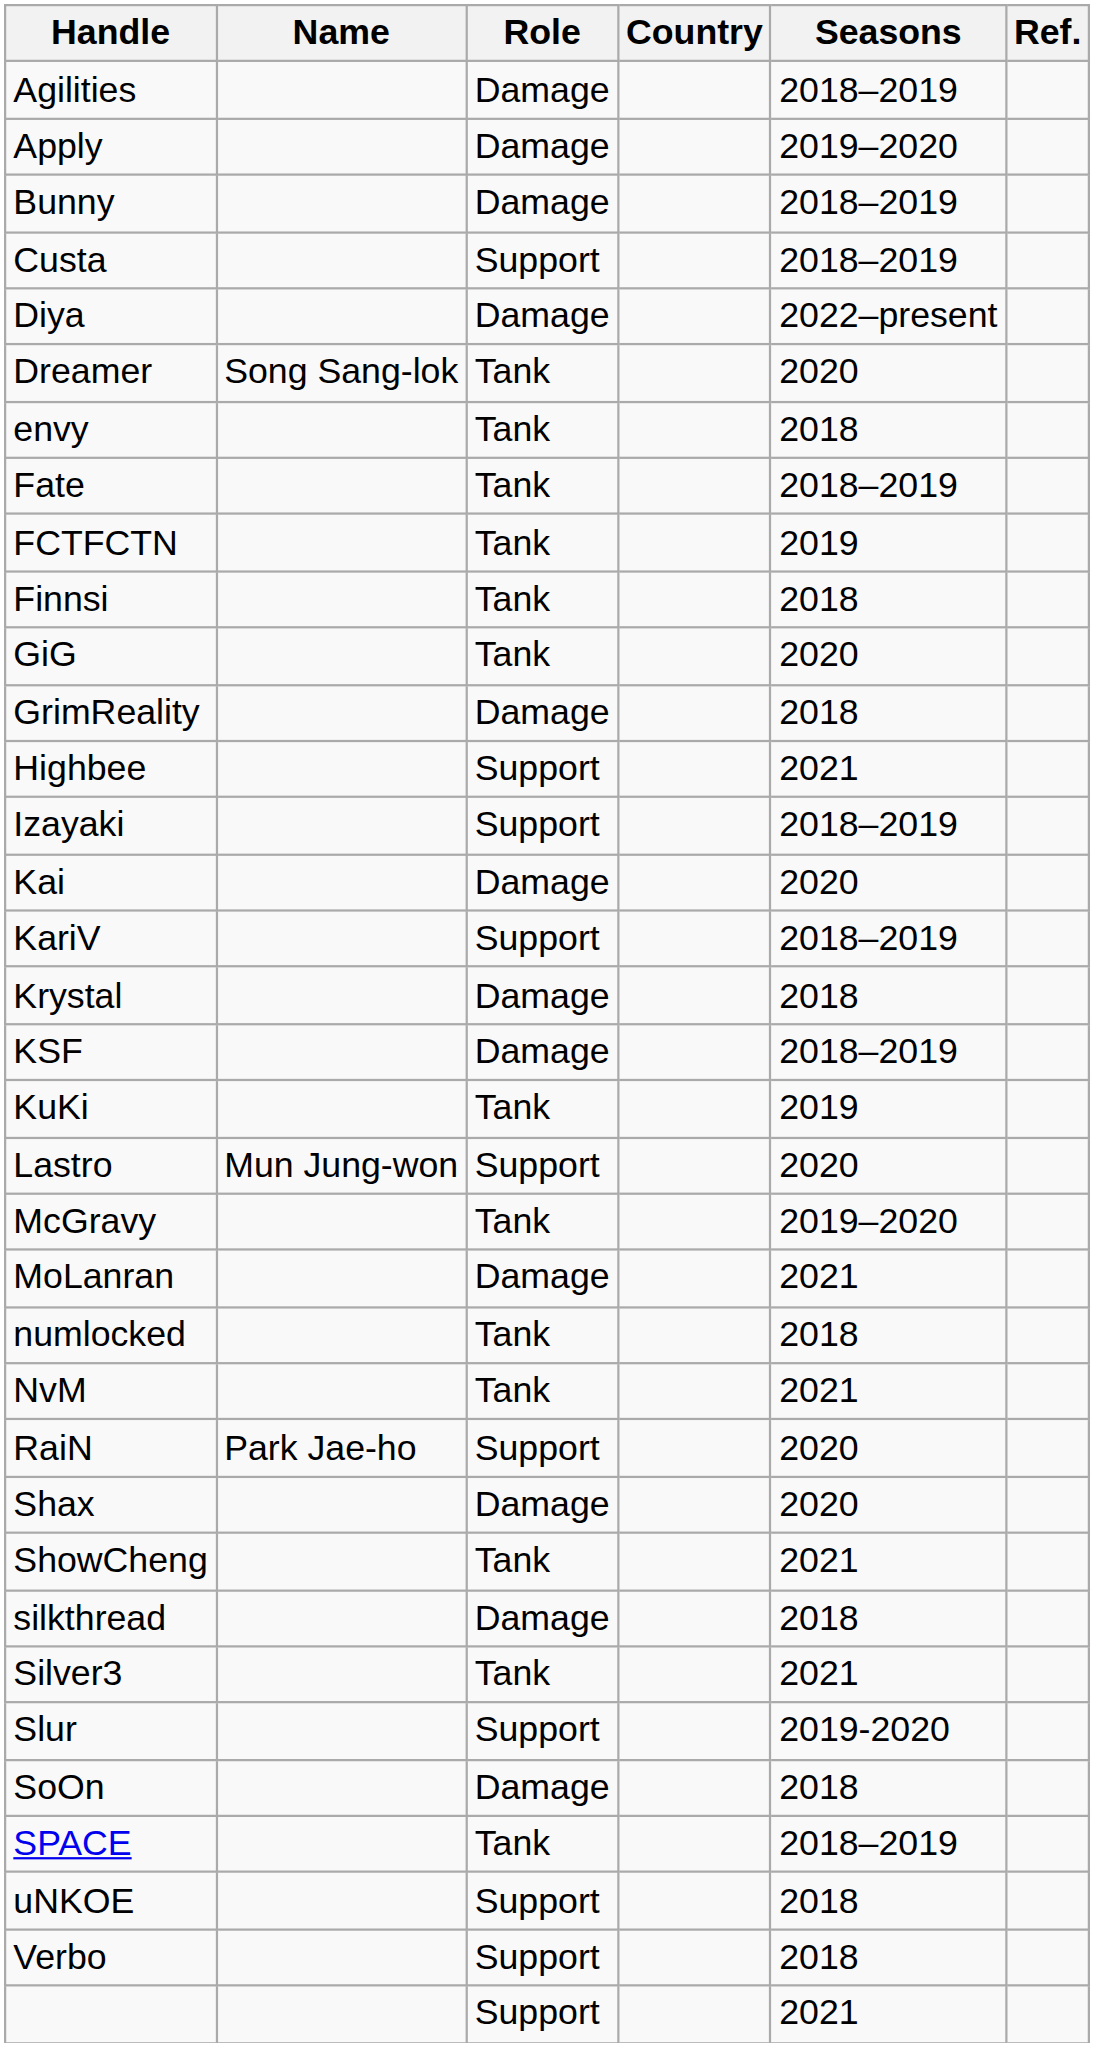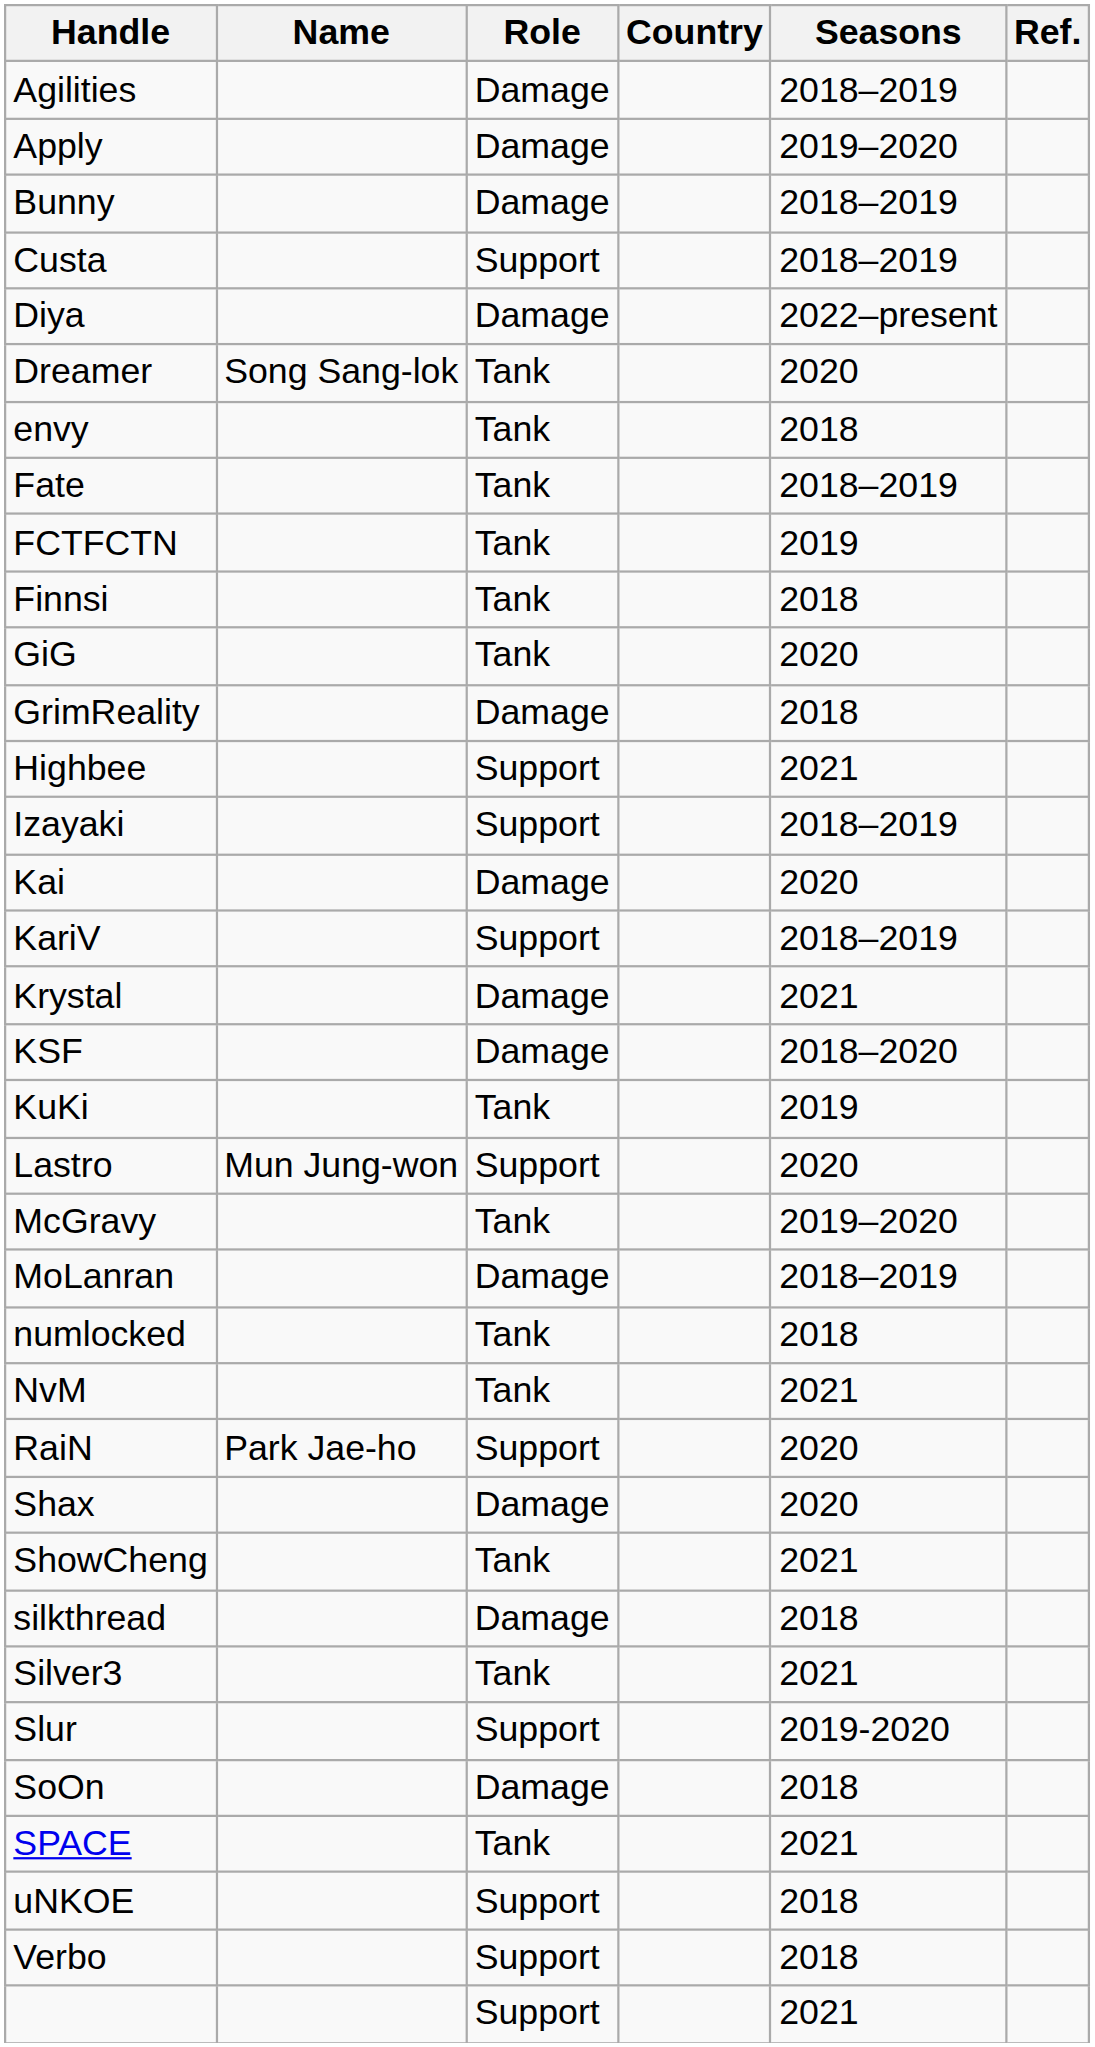(819, 994) 2018 -> (819, 994) 2021
(869, 1051) 2018–2019 -> (869, 1051) 2018–2020
(819, 1277) 2021 -> (869, 1277) 2018–2019
(869, 1843) 2018–2019 -> (819, 1843) 2021
